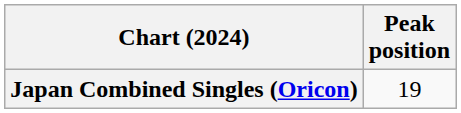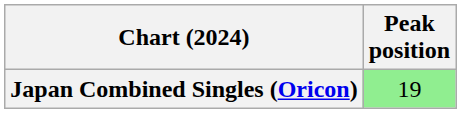(409, 88) no background -> (409, 88) lightgreen background
